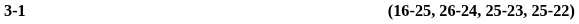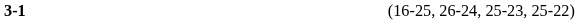(481, 11) bold -> (481, 11) normal
